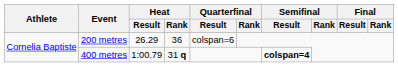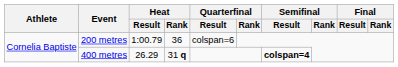(147, 40) 26.29 -> (147, 40) 1:00.79
(147, 55) 1:00.79 -> (147, 55) 26.29
